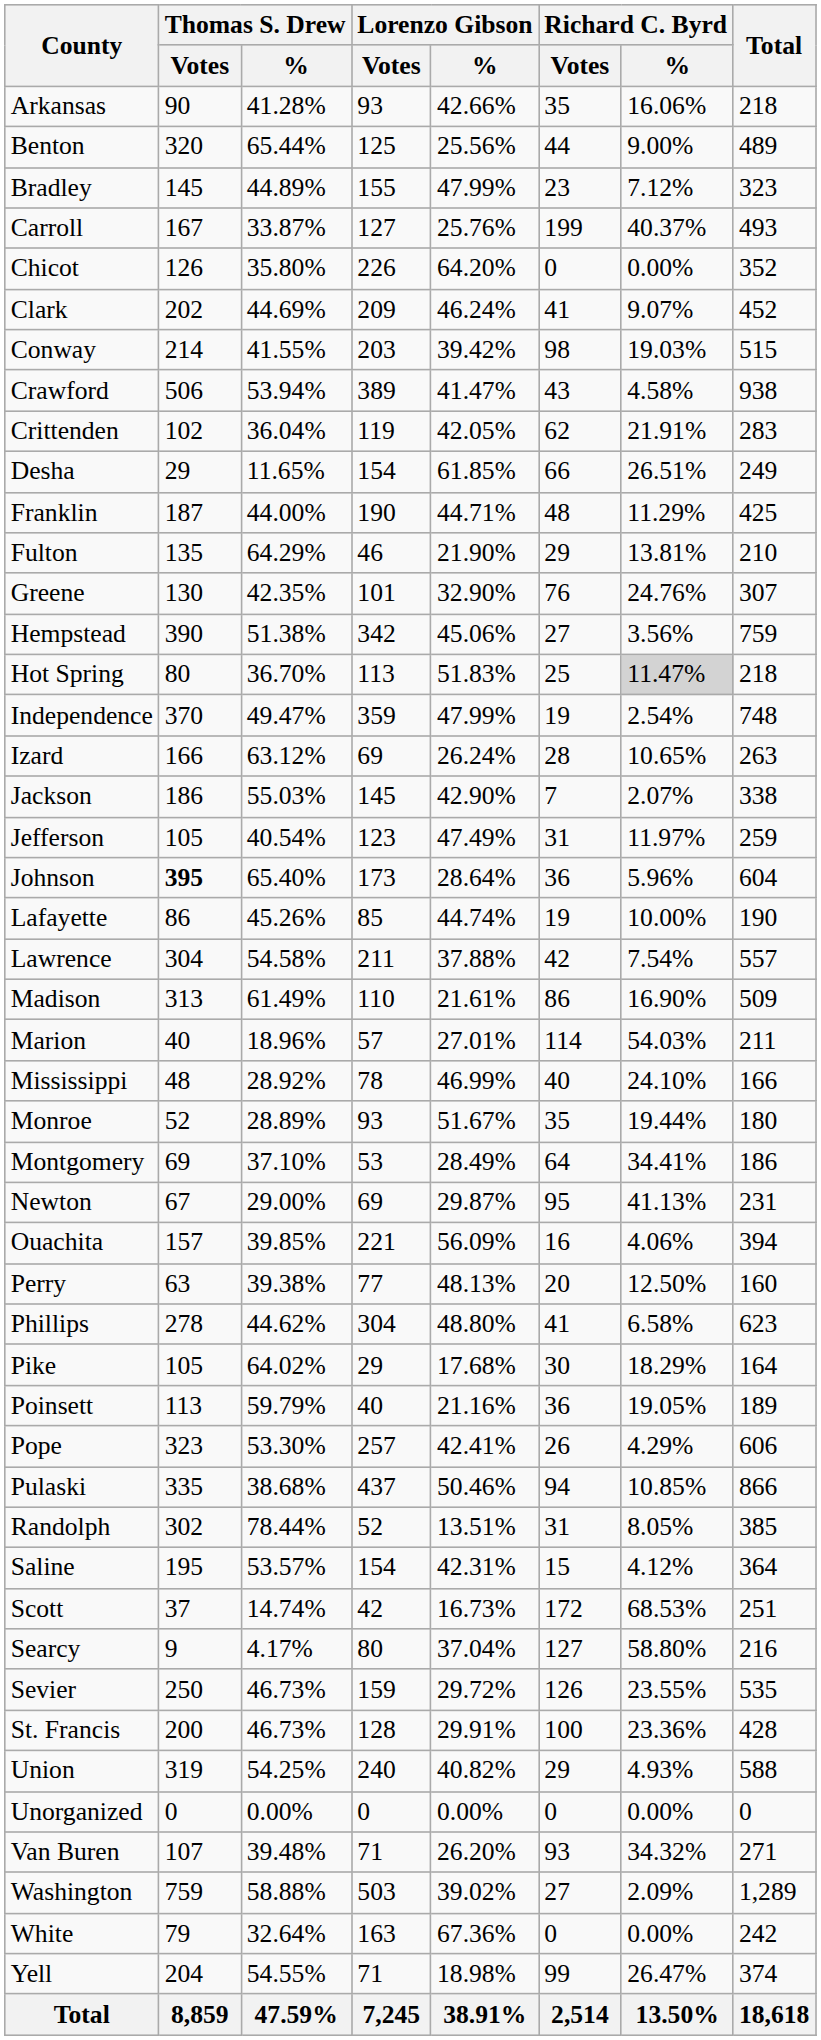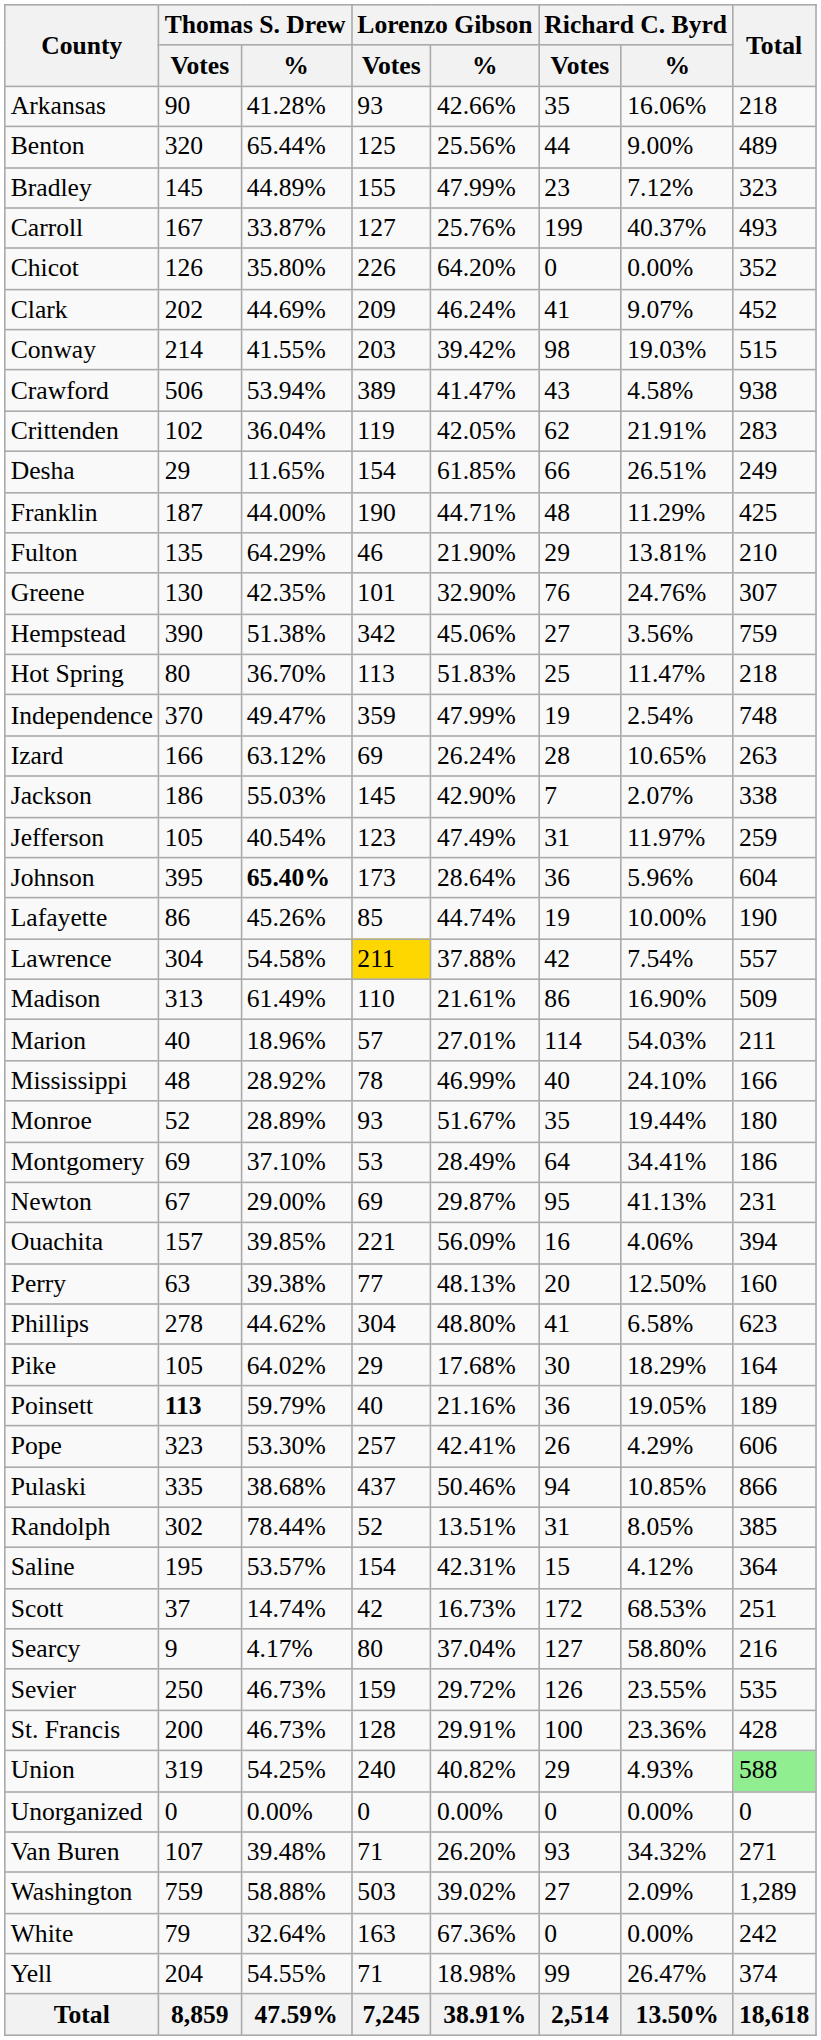(666, 674) lightgrey background -> (666, 674) no background
(184, 877) bold -> (184, 877) normal
(286, 877) normal -> (288, 877) bold
(376, 958) no background -> (376, 958) gold background
(183, 1405) normal -> (183, 1405) bold
(758, 1770) no background -> (758, 1770) lightgreen background
